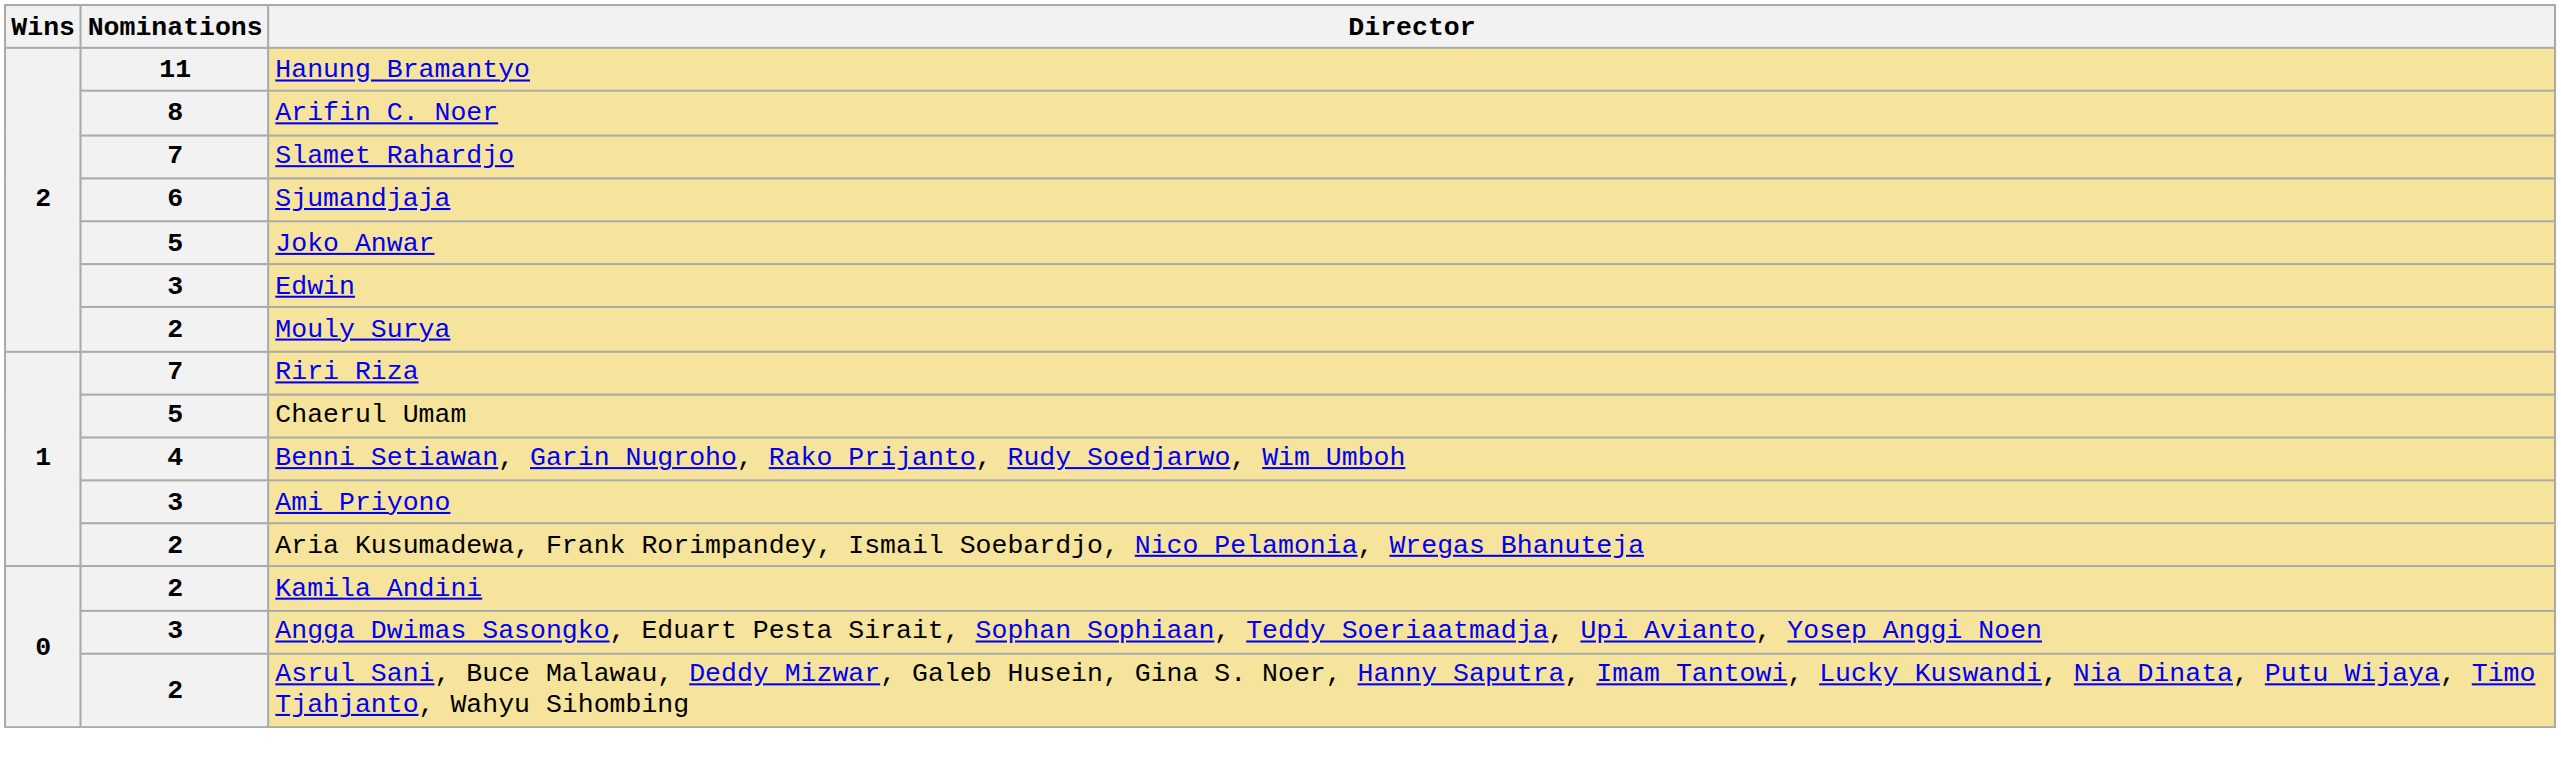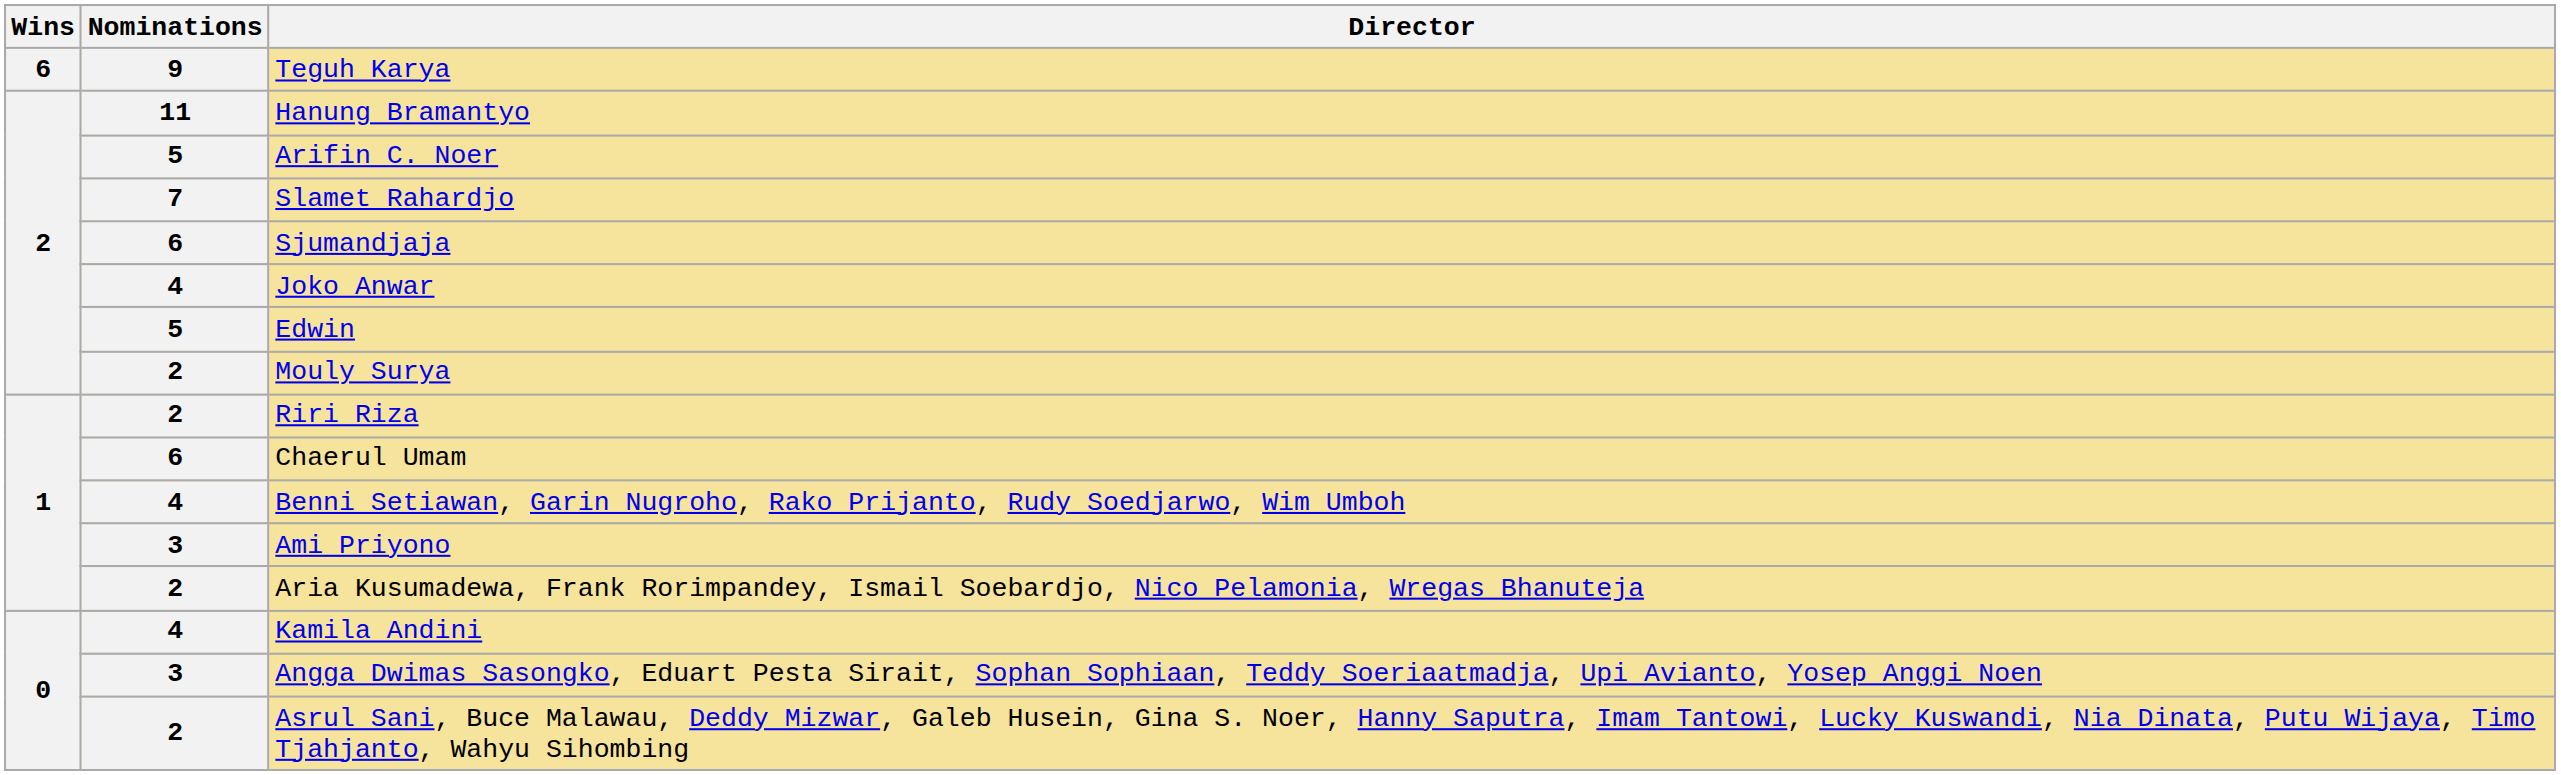+ row: (363, 70)
(175, 113) 8 -> (175, 156) 5
(175, 243) 5 -> (175, 286) 4
(175, 286) 3 -> (175, 329) 5
(175, 372) 7 -> (175, 416) 2
(175, 416) 5 -> (175, 459) 6
(175, 589) 2 -> (175, 632) 4
